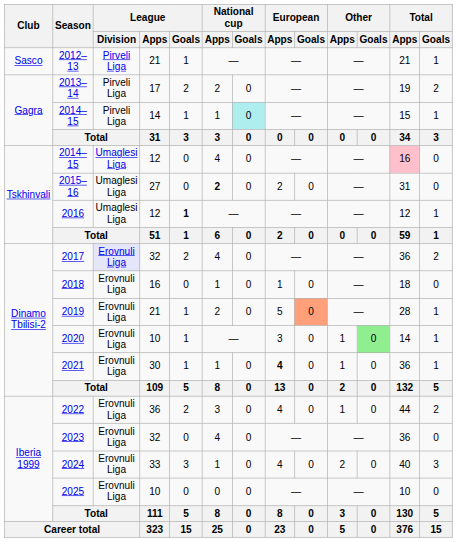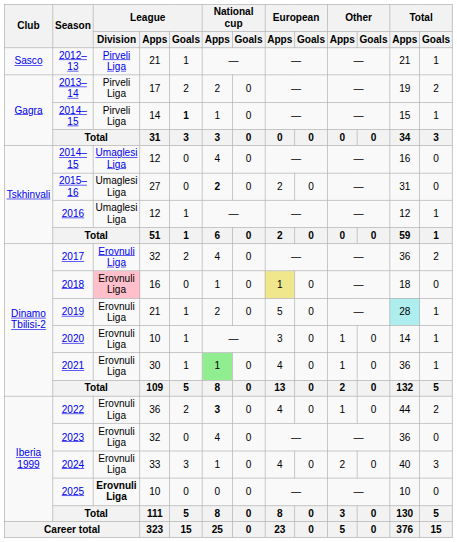(186, 116) normal -> (186, 116) bold
(249, 116) paleturquoise background -> (249, 116) no background
(405, 159) pink background -> (405, 159) no background
(186, 214) bold -> (186, 214) normal
(116, 257) lavender background -> (116, 257) no background
(116, 284) no background -> (116, 284) pink background
(280, 284) no background -> (280, 284) khaki background
(311, 312) lightsalmon background -> (311, 312) no background
(405, 312) no background -> (405, 312) paleturquoise background
(374, 339) lightgreen background -> (374, 339) no background
(217, 366) no background -> (217, 366) lightgreen background
(280, 366) bold -> (280, 366) normal
(217, 410) normal -> (217, 410) bold
(116, 492) normal -> (116, 492) bold
